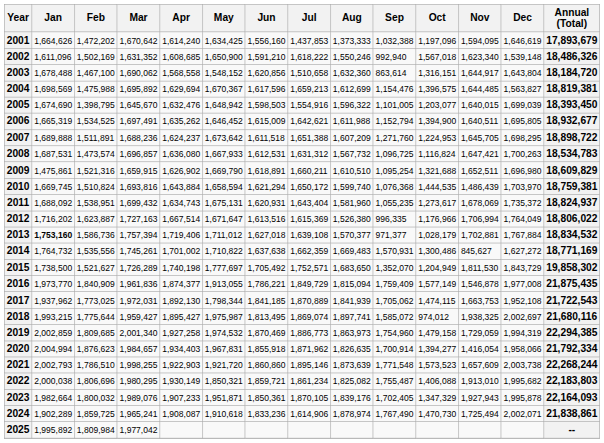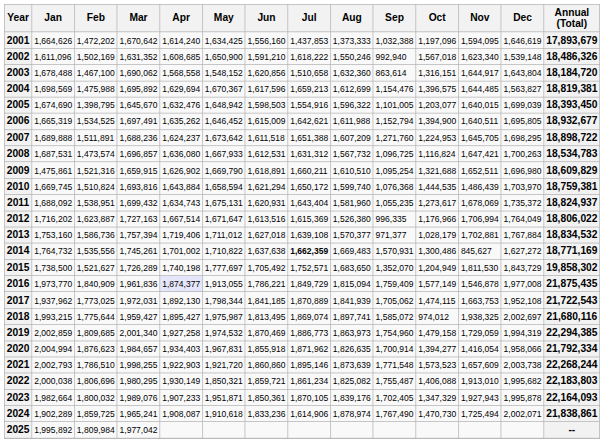(53, 235) bold -> (53, 235) normal
(309, 252) normal -> (309, 251) bold
(181, 284) no background -> (181, 284) lavender background
